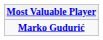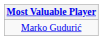(51, 27) bold -> (51, 27) normal
